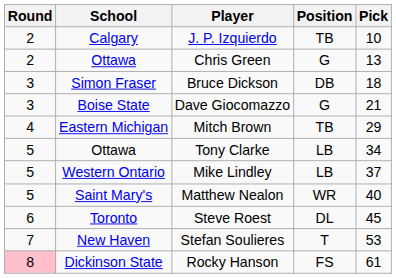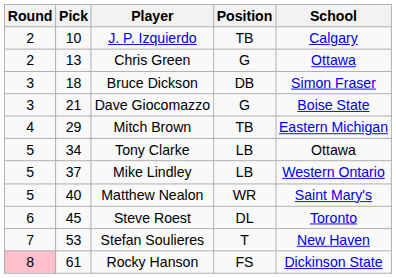columns swapped: (374, 16) <-> (114, 16)
